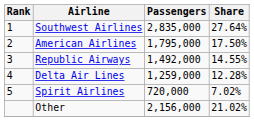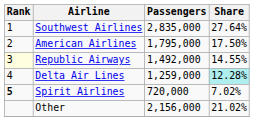(10, 61) no background -> (10, 61) lightyellow background
(229, 77) no background -> (229, 77) paleturquoise background
(10, 92) normal -> (10, 92) bold
